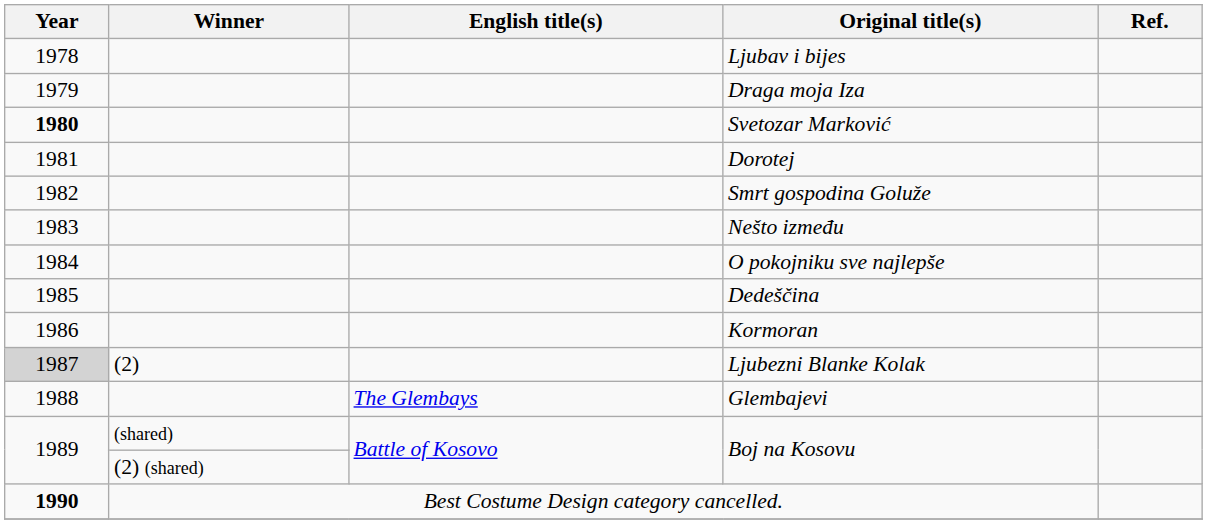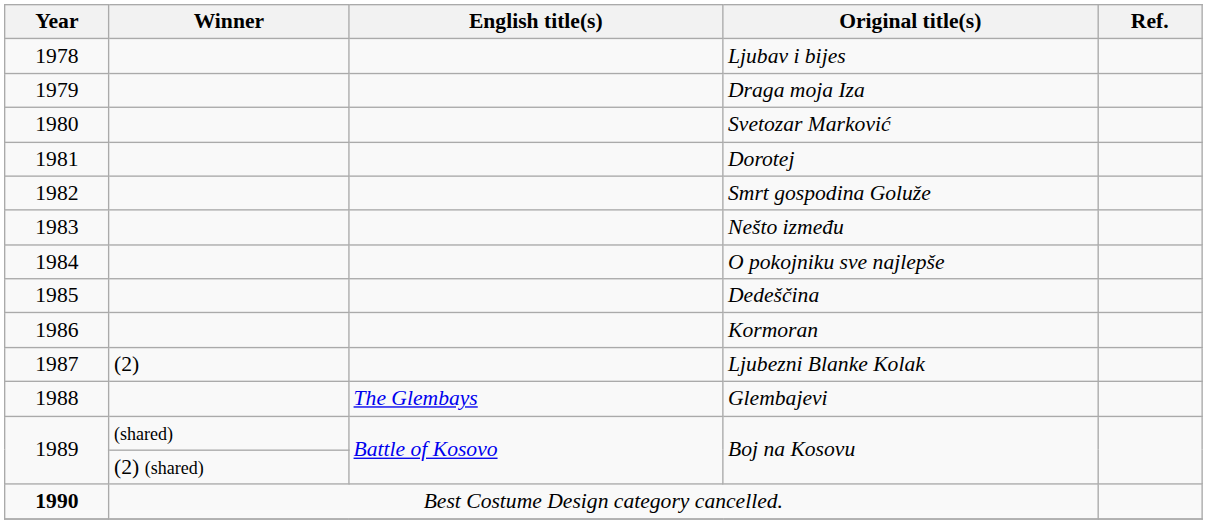(57, 124) bold -> (57, 124) normal
(57, 364) lightgrey background -> (57, 364) no background
